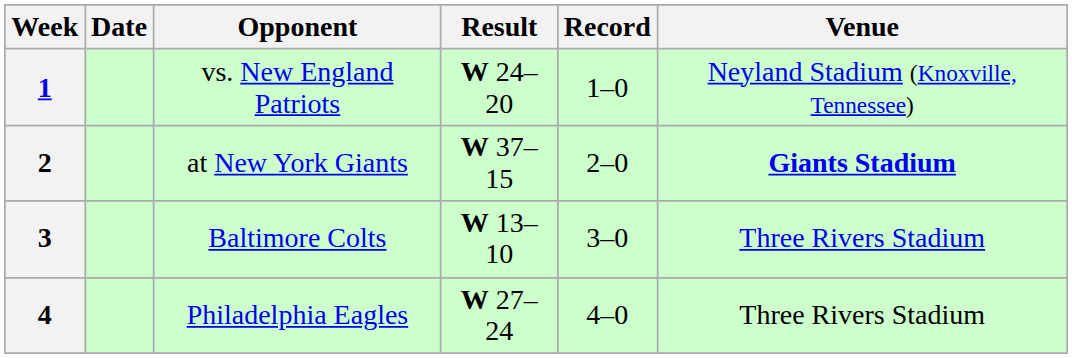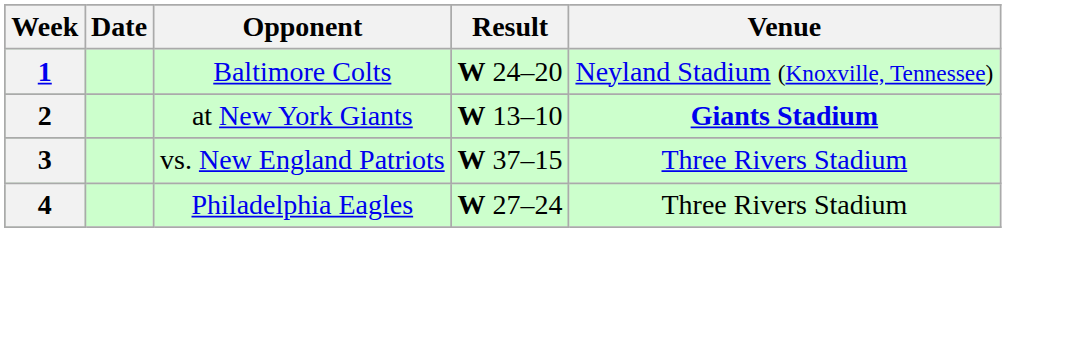- column: (607, 26)
(297, 86) vs. New England Patriots -> (302, 71) Baltimore Colts
(499, 162) W 37–15 -> (510, 115) W 13–10
(297, 238) Baltimore Colts -> (302, 159) vs. New England Patriots
(499, 238) W 13–10 -> (510, 159) W 37–15
